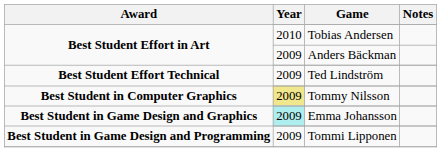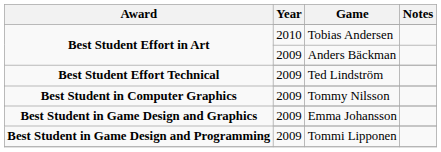(289, 95) khaki background -> (289, 95) no background
(289, 116) paleturquoise background -> (289, 116) no background
